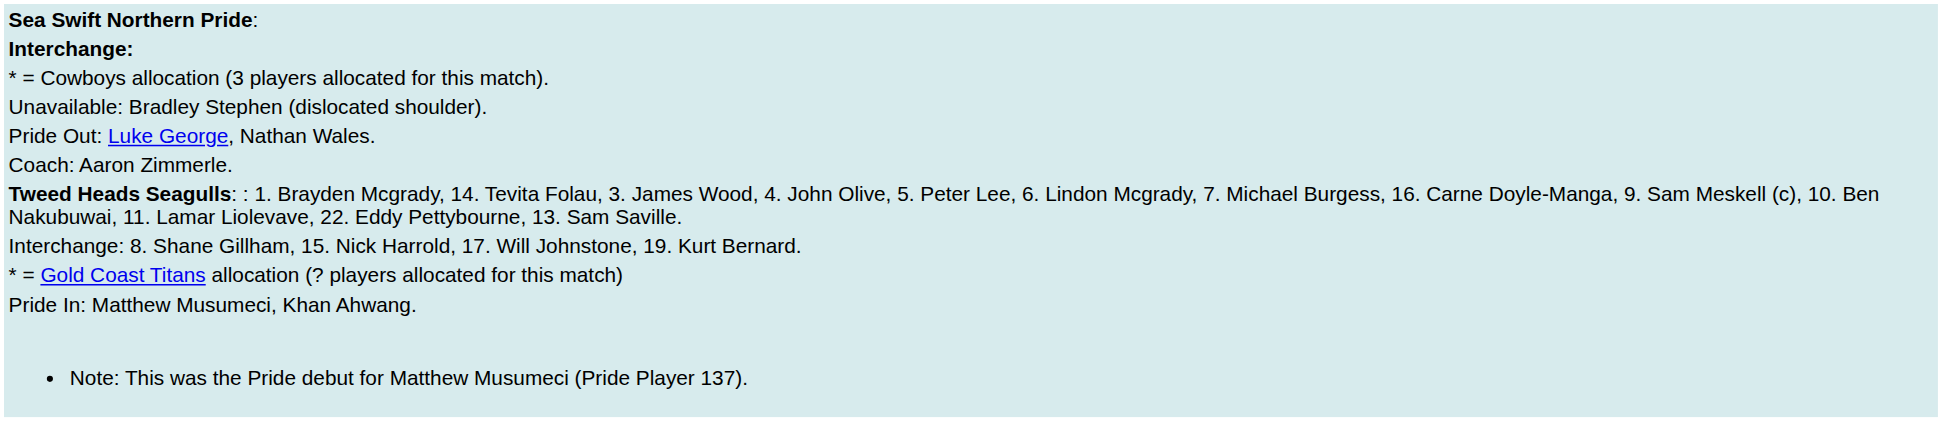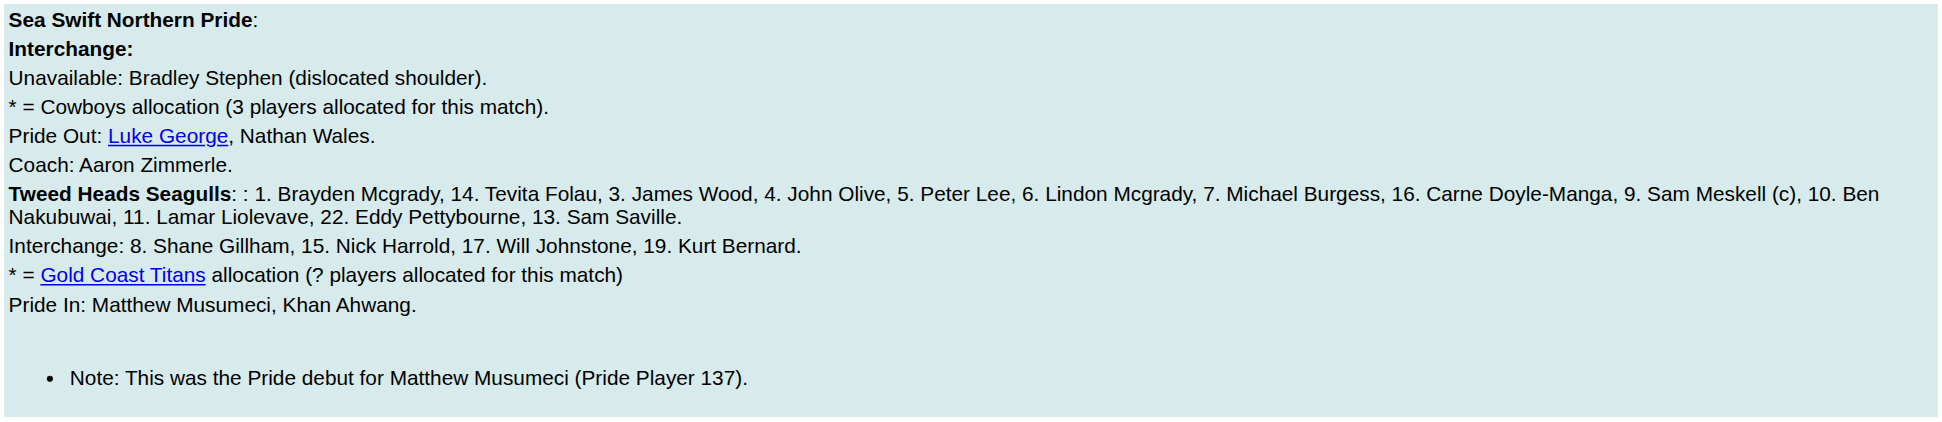(279, 78) * = Cowboys allocation (3 players allocated for this match). -> (248, 78) Unavailable: Bradley Stephen (dislocated shoulder).
(248, 107) Unavailable: Bradley Stephen (dislocated shoulder). -> (279, 107) * = Cowboys allocation (3 players allocated for this match).
